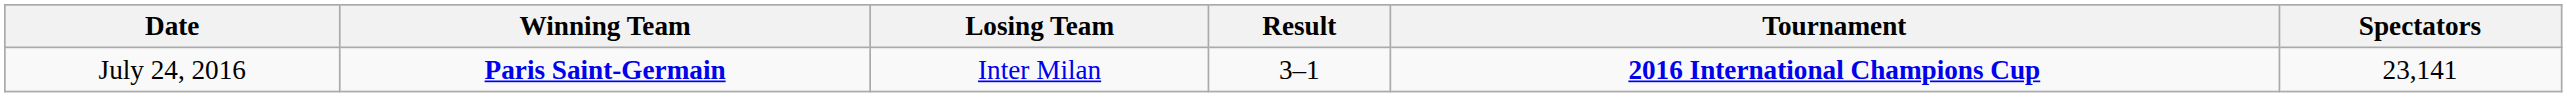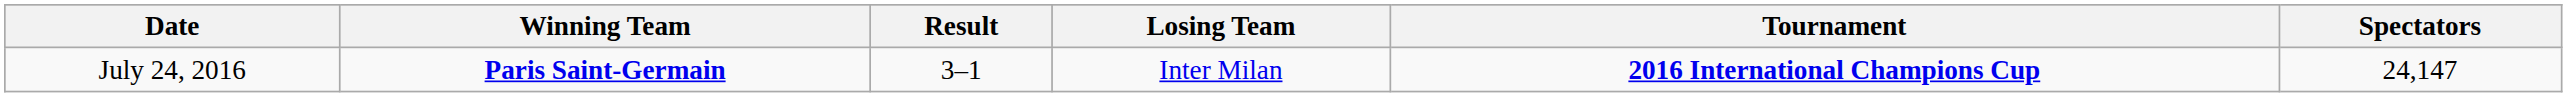columns swapped: (1299, 26) <-> (1040, 26)
(2420, 69) 23,141 -> (2420, 69) 24,147
